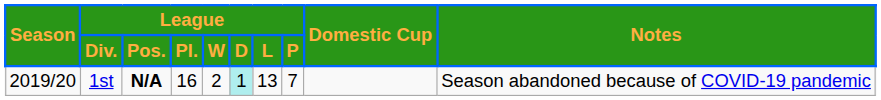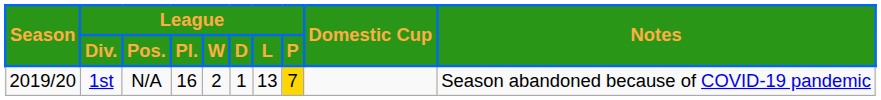(146, 80) bold -> (147, 80) normal
(241, 80) paleturquoise background -> (241, 80) no background
(293, 80) no background -> (293, 80) gold background
